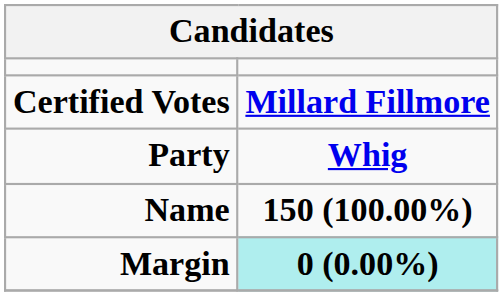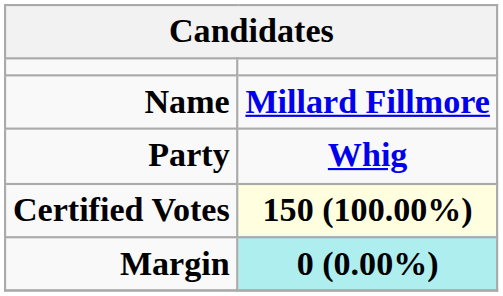(121, 101) Certified Votes -> (187, 101) Name
(187, 209) Name -> (121, 209) Certified Votes
(368, 209) no background -> (368, 209) lightyellow background
